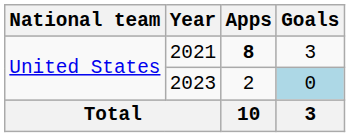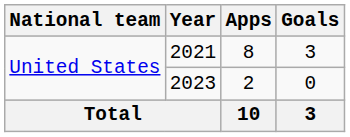(249, 52) bold -> (249, 52) normal
(310, 84) lightblue background -> (310, 84) no background
